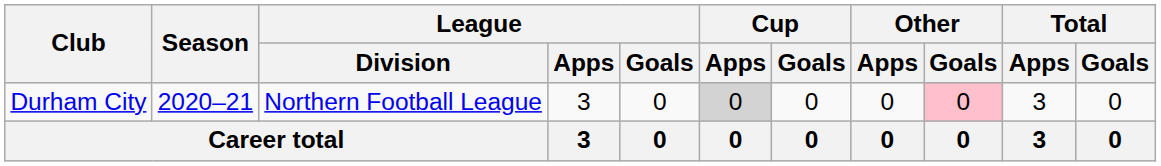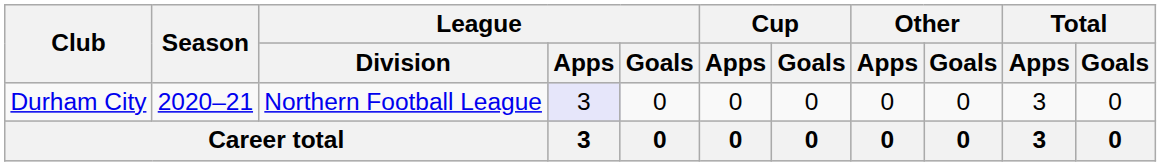(584, 101) no background -> (584, 101) lavender background
(736, 101) lightgrey background -> (736, 101) no background
(963, 101) pink background -> (963, 101) no background
